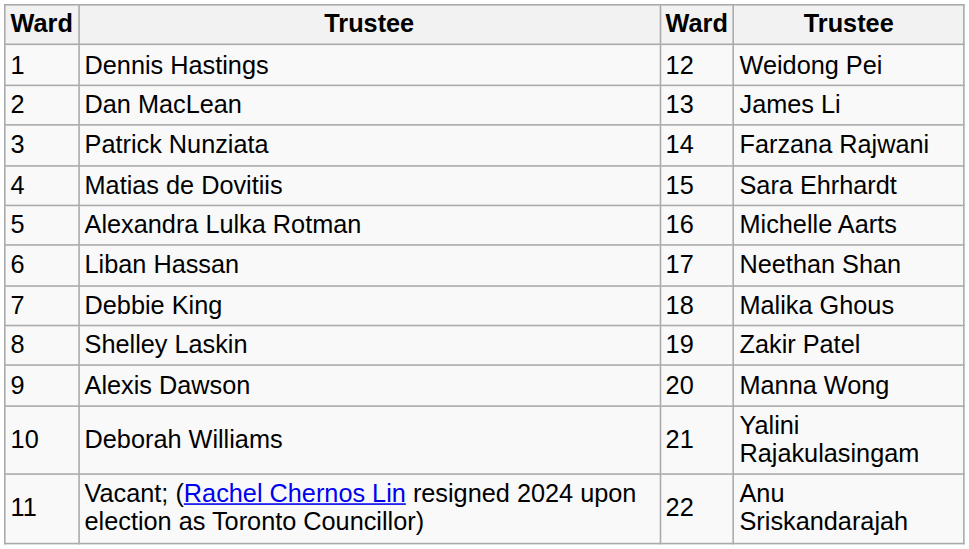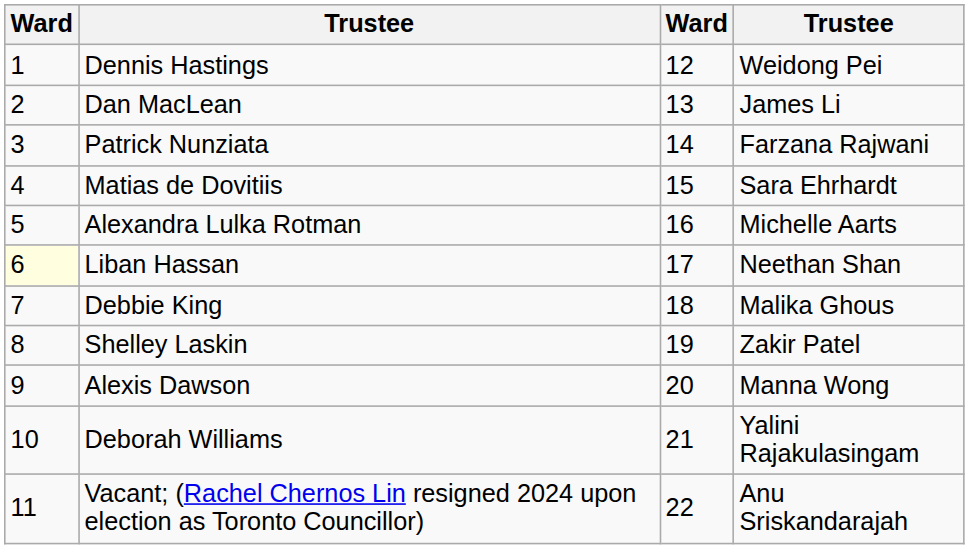(18, 265) no background -> (18, 265) lightyellow background
